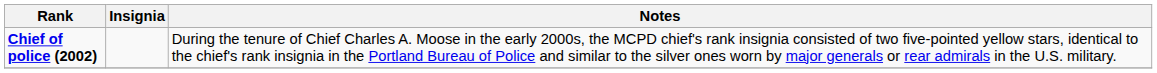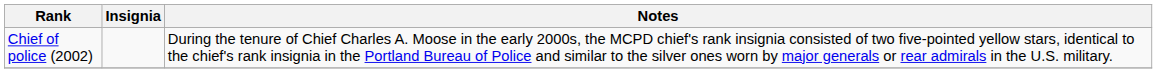(52, 47) bold -> (50, 47) normal
